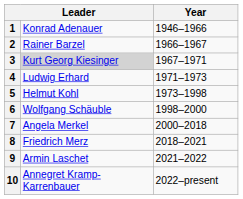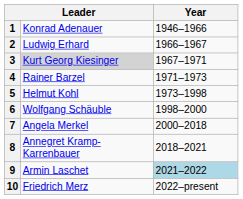(54, 45) Rainer Barzel -> (56, 45) Ludwig Erhard
(56, 77) Ludwig Erhard -> (54, 77) Rainer Barzel
(56, 142) Friedrich Merz -> (62, 148) Annegret Kramp-Karrenbauer
(181, 158) no background -> (181, 170) lightblue background
(62, 180) Annegret Kramp-Karrenbauer -> (56, 186) Friedrich Merz
